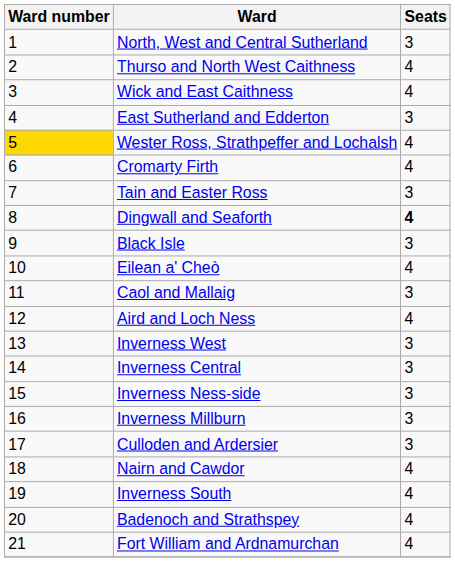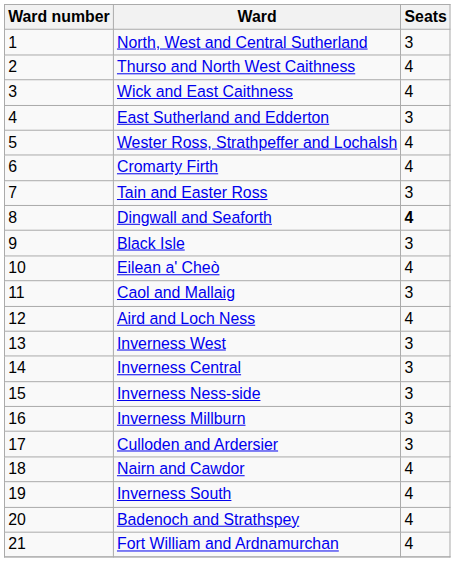(13, 142) gold background -> (13, 142) no background
